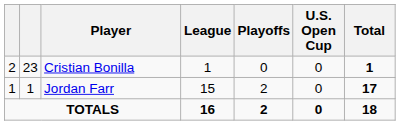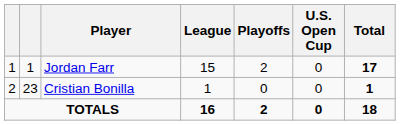rows swapped: (79, 88) <-> (89, 67)
